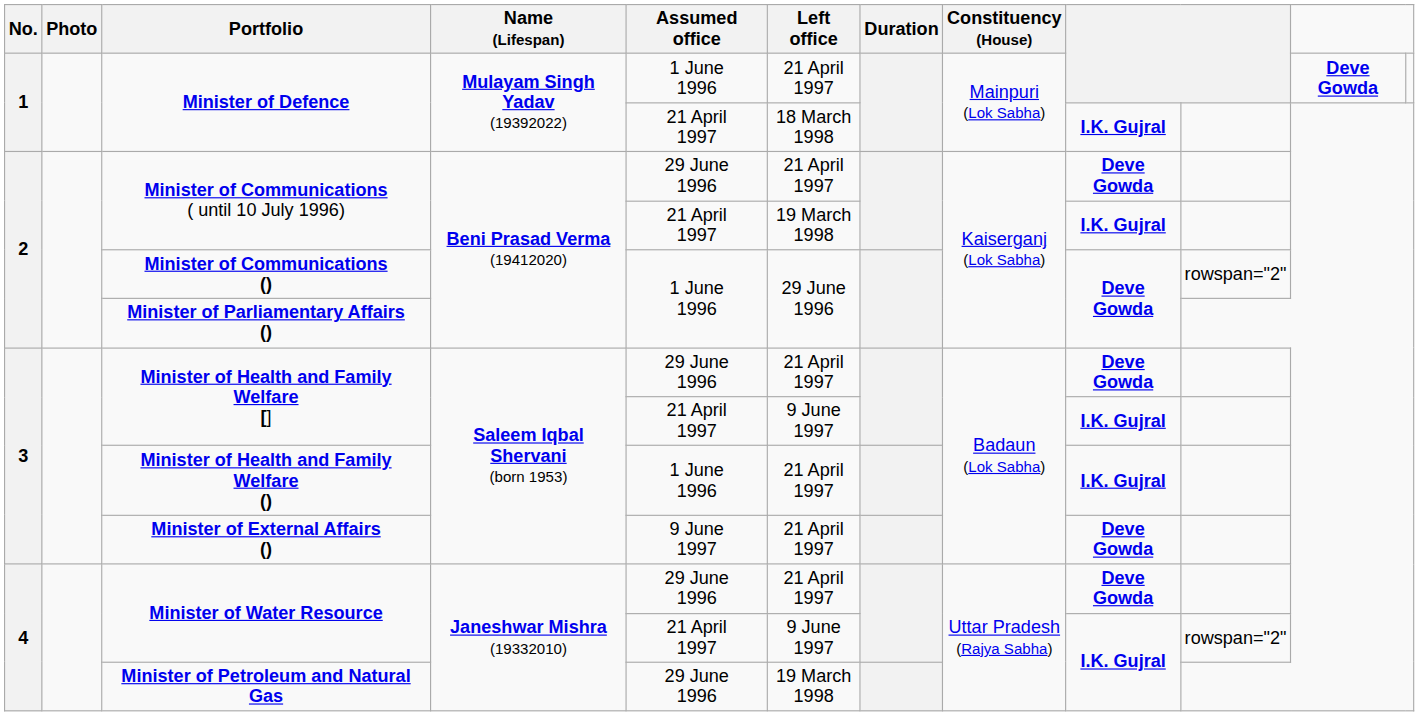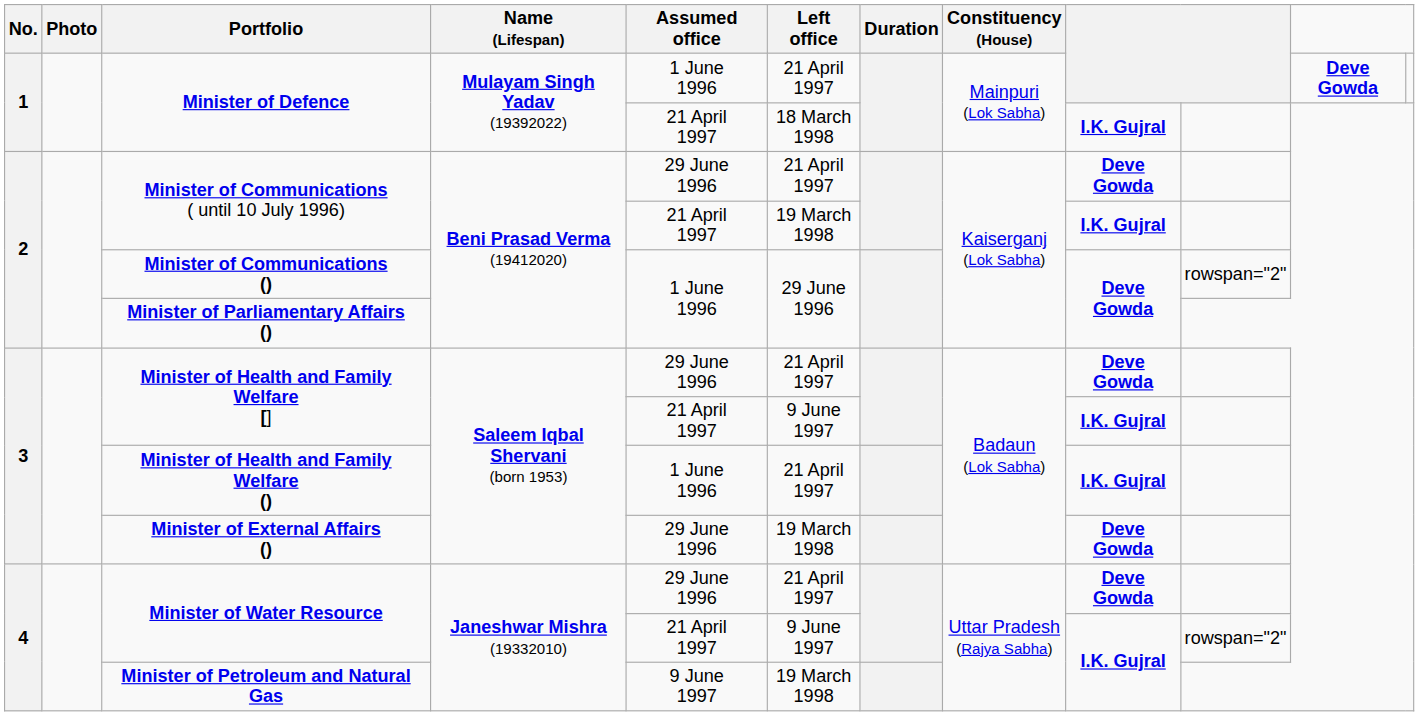(697, 539) 9 June 1997 -> (697, 539) 29 June 1996
(814, 539) 21 April 1997 -> (814, 539) 19 March 1998
(697, 686) 29 June 1996 -> (697, 686) 9 June 1997
